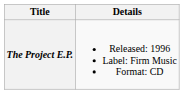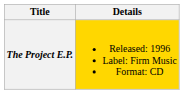(127, 60) no background -> (127, 60) gold background
